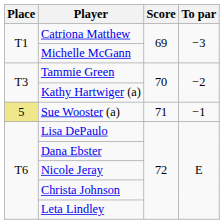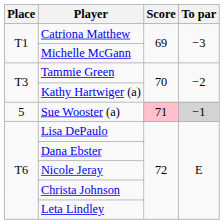(21, 111) khaki background -> (21, 111) no background
(161, 111) no background -> (161, 111) pink background
(199, 111) no background -> (199, 111) lightgrey background
